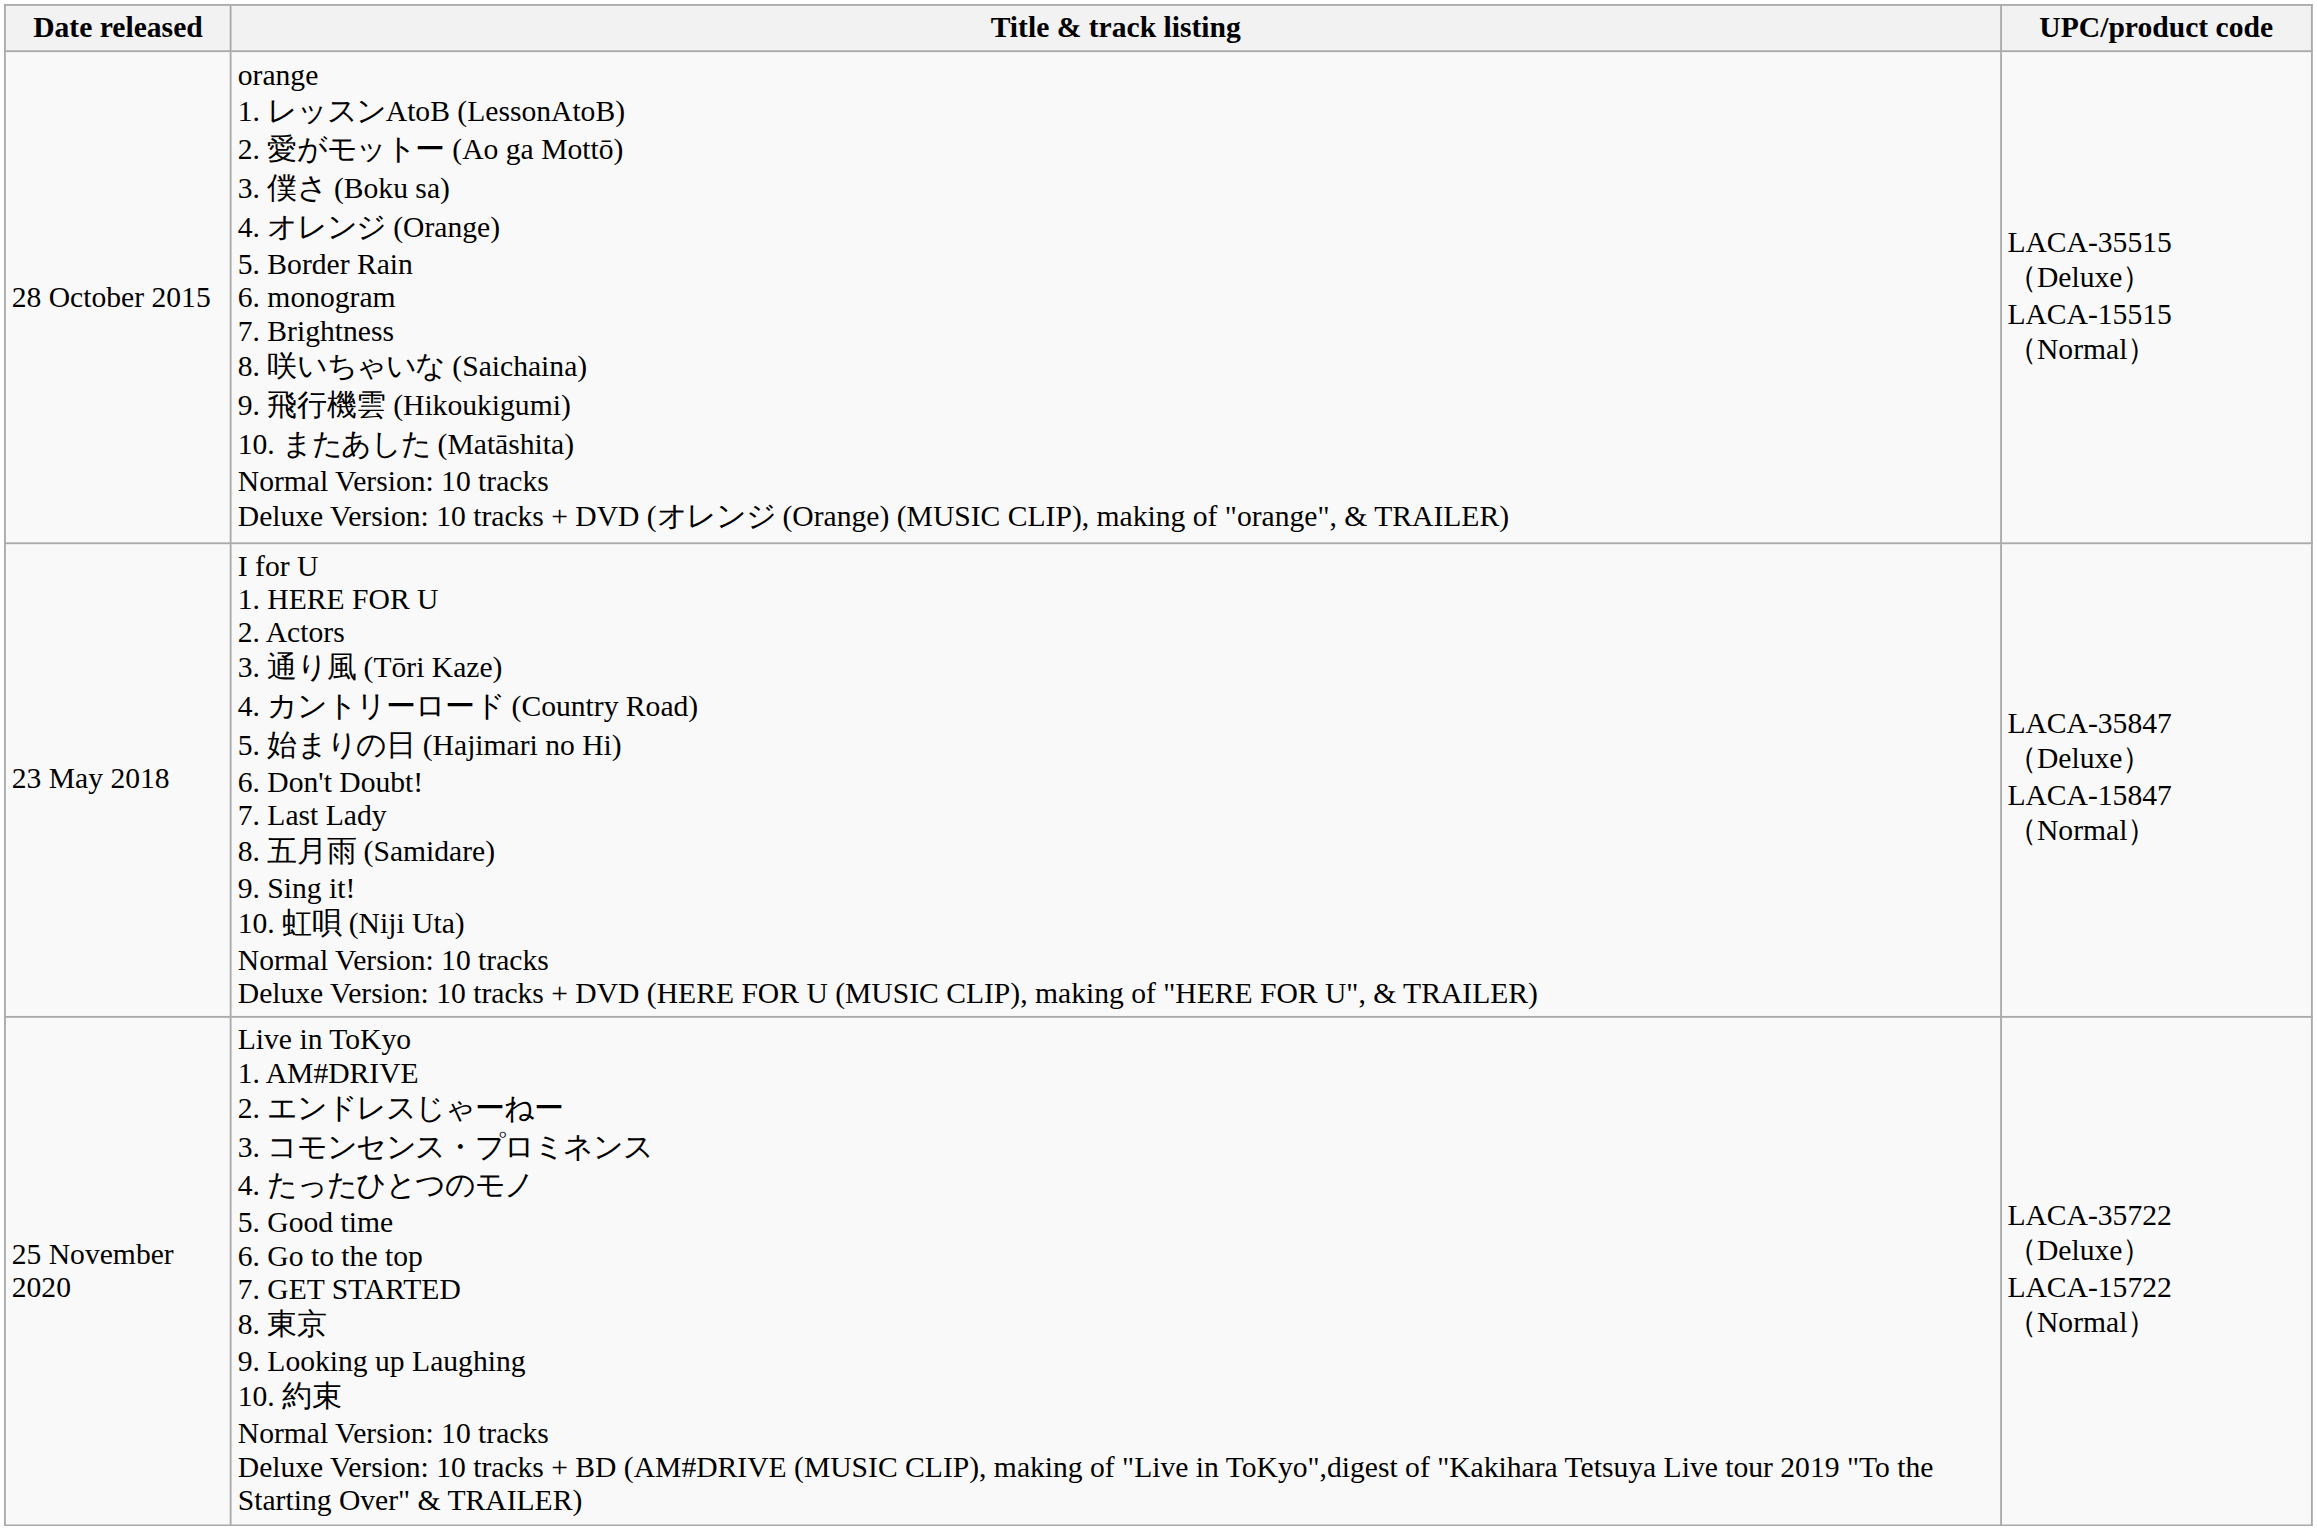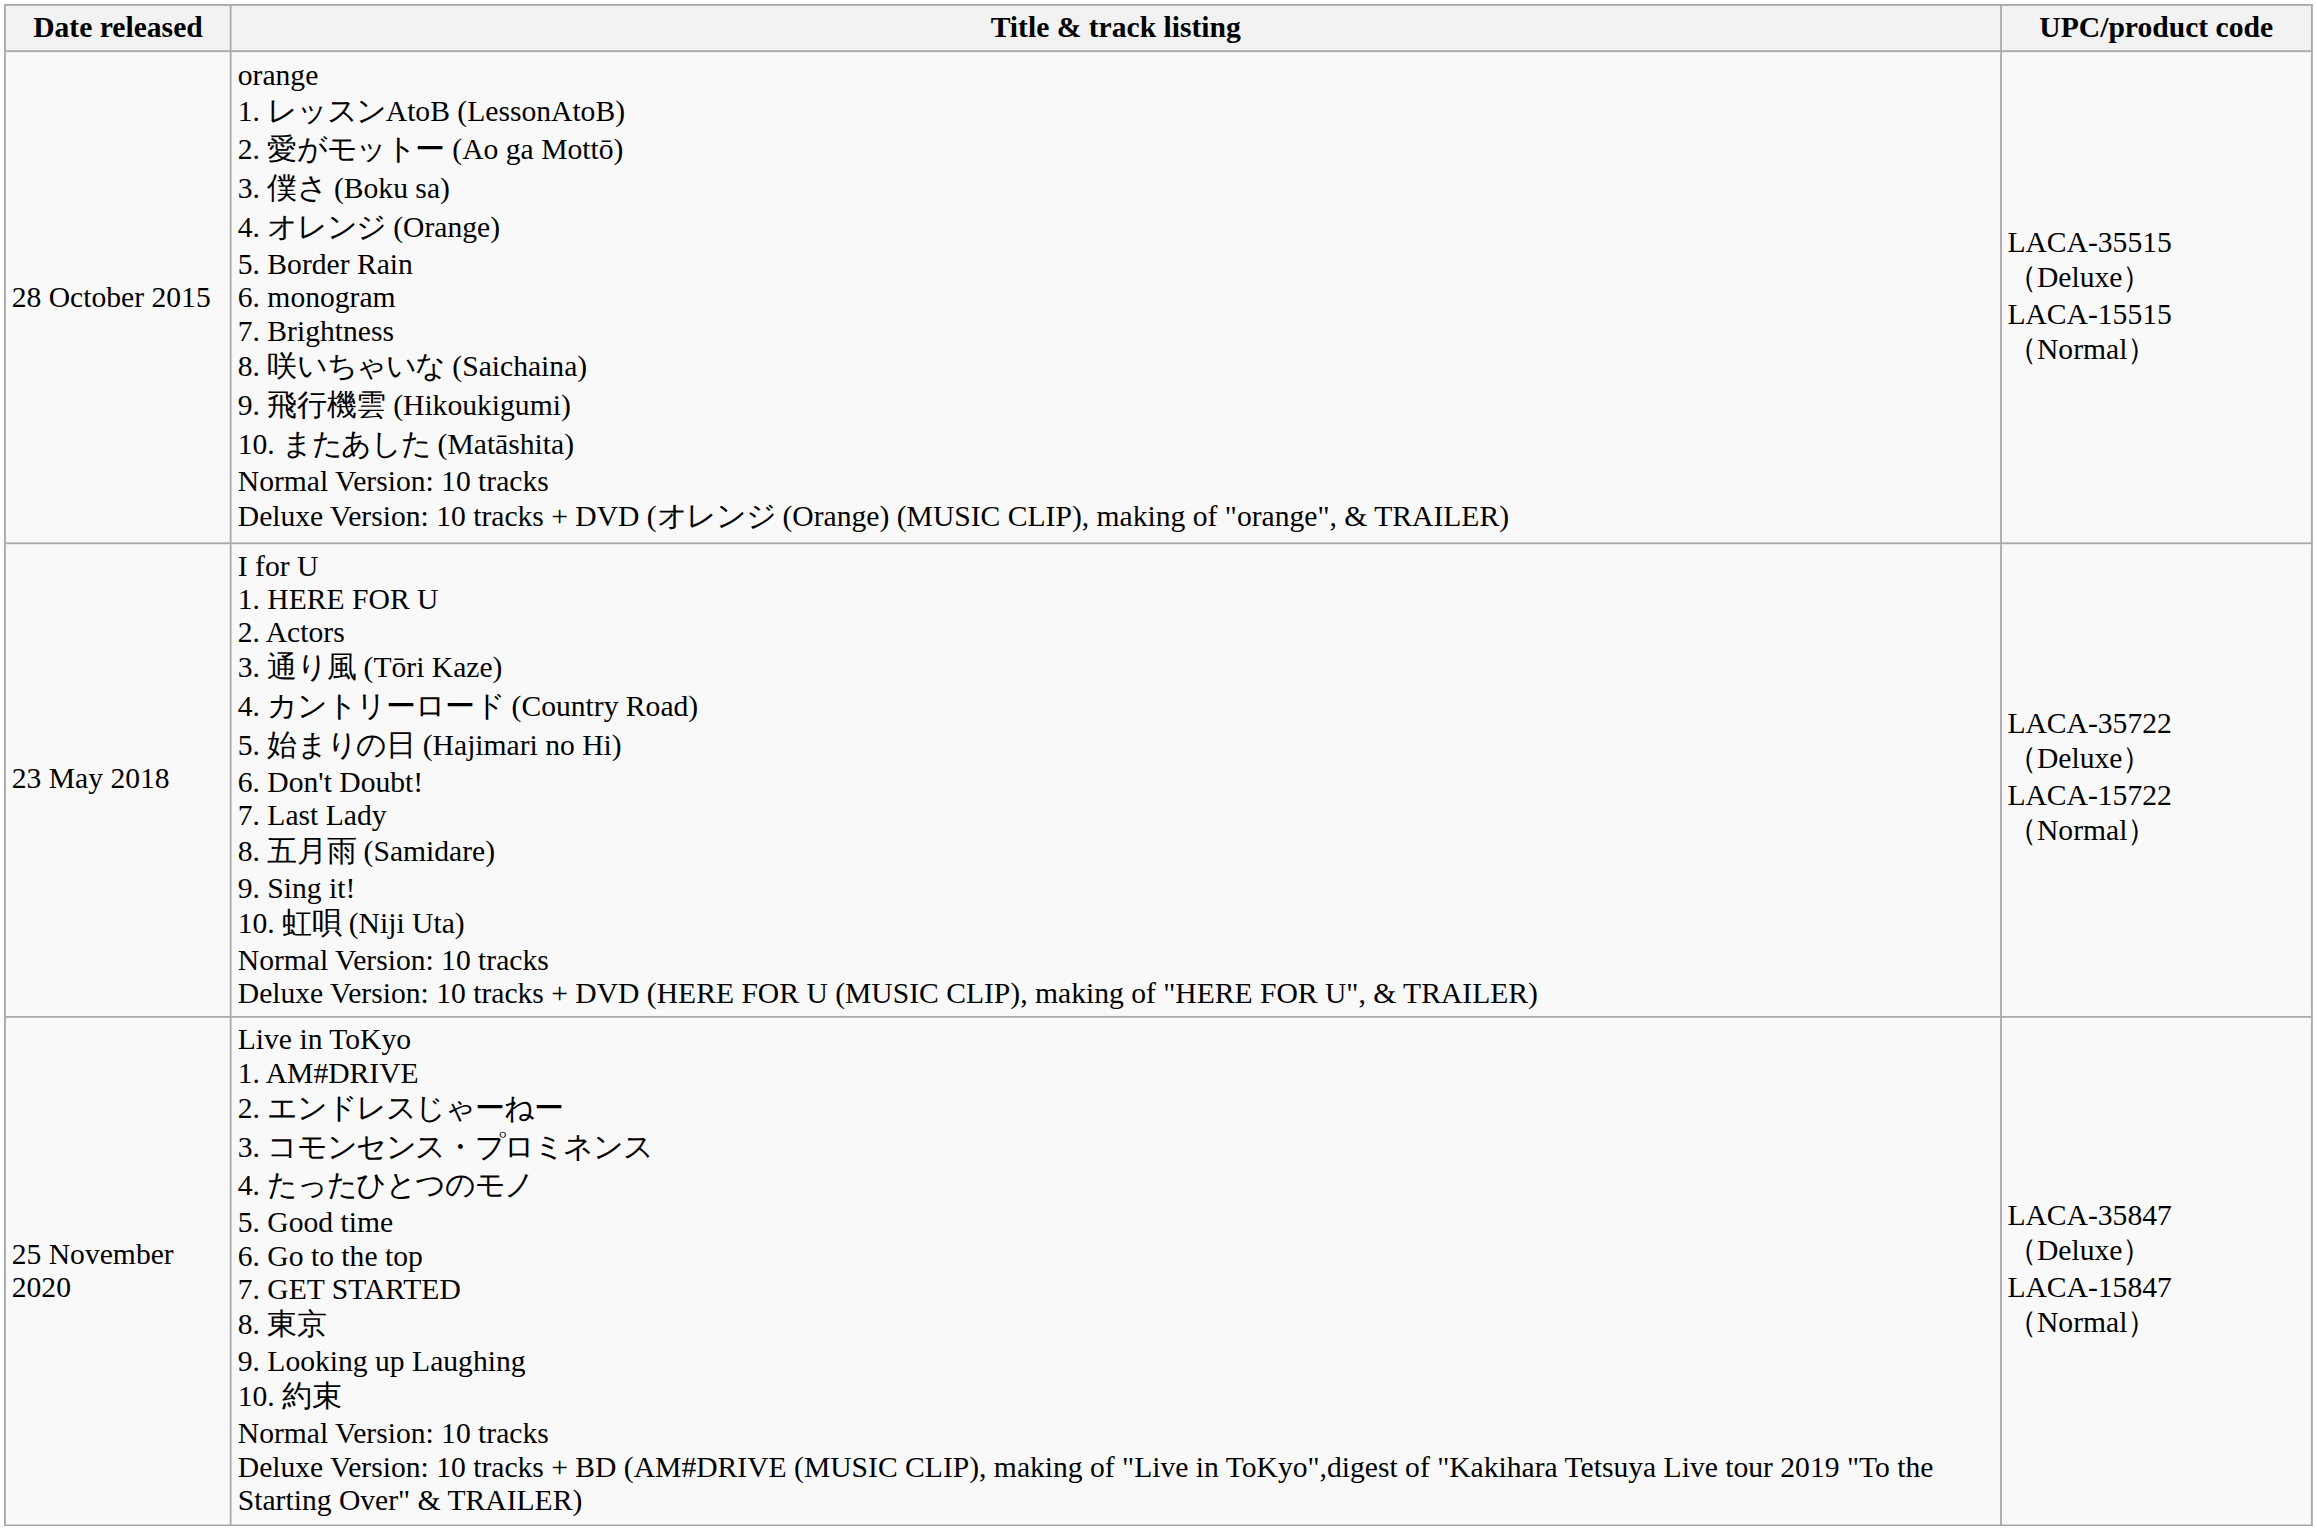(2090, 777) LACA-35847 （Deluxe） LACA-15847 （Normal） -> (2090, 777) LACA-35722 （Deluxe） LACA-15722 （Normal）
(2090, 1268) LACA-35722 （Deluxe） LACA-15722 （Normal） -> (2090, 1268) LACA-35847 （Deluxe） LACA-15847 （Normal）
